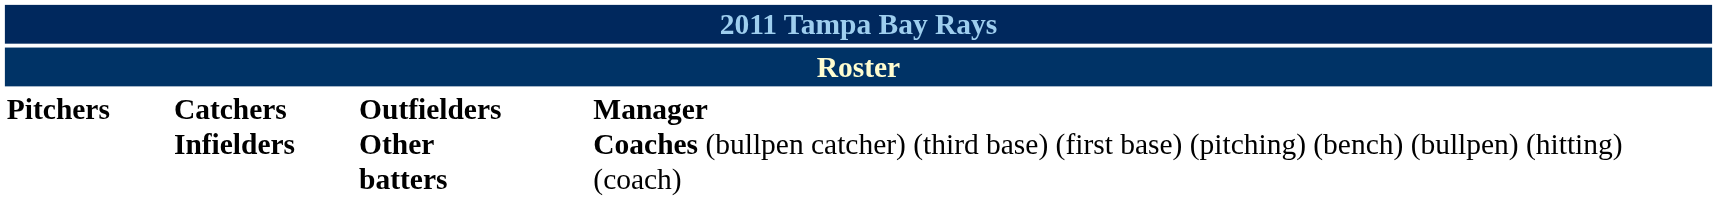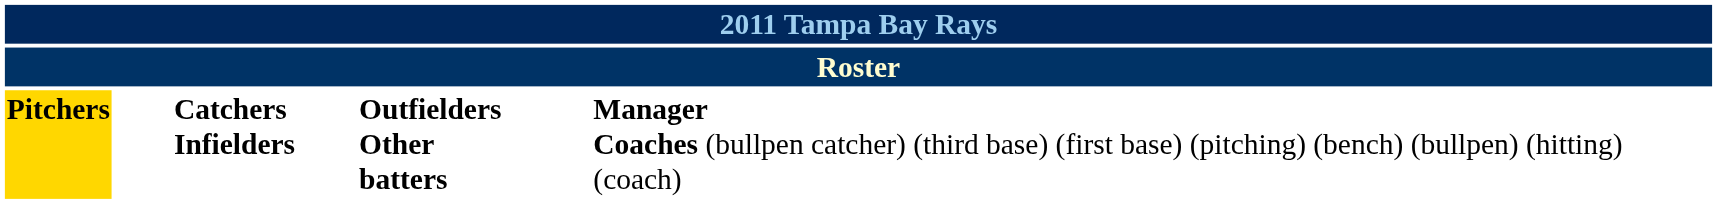(58, 109) no background -> (58, 109) gold background
